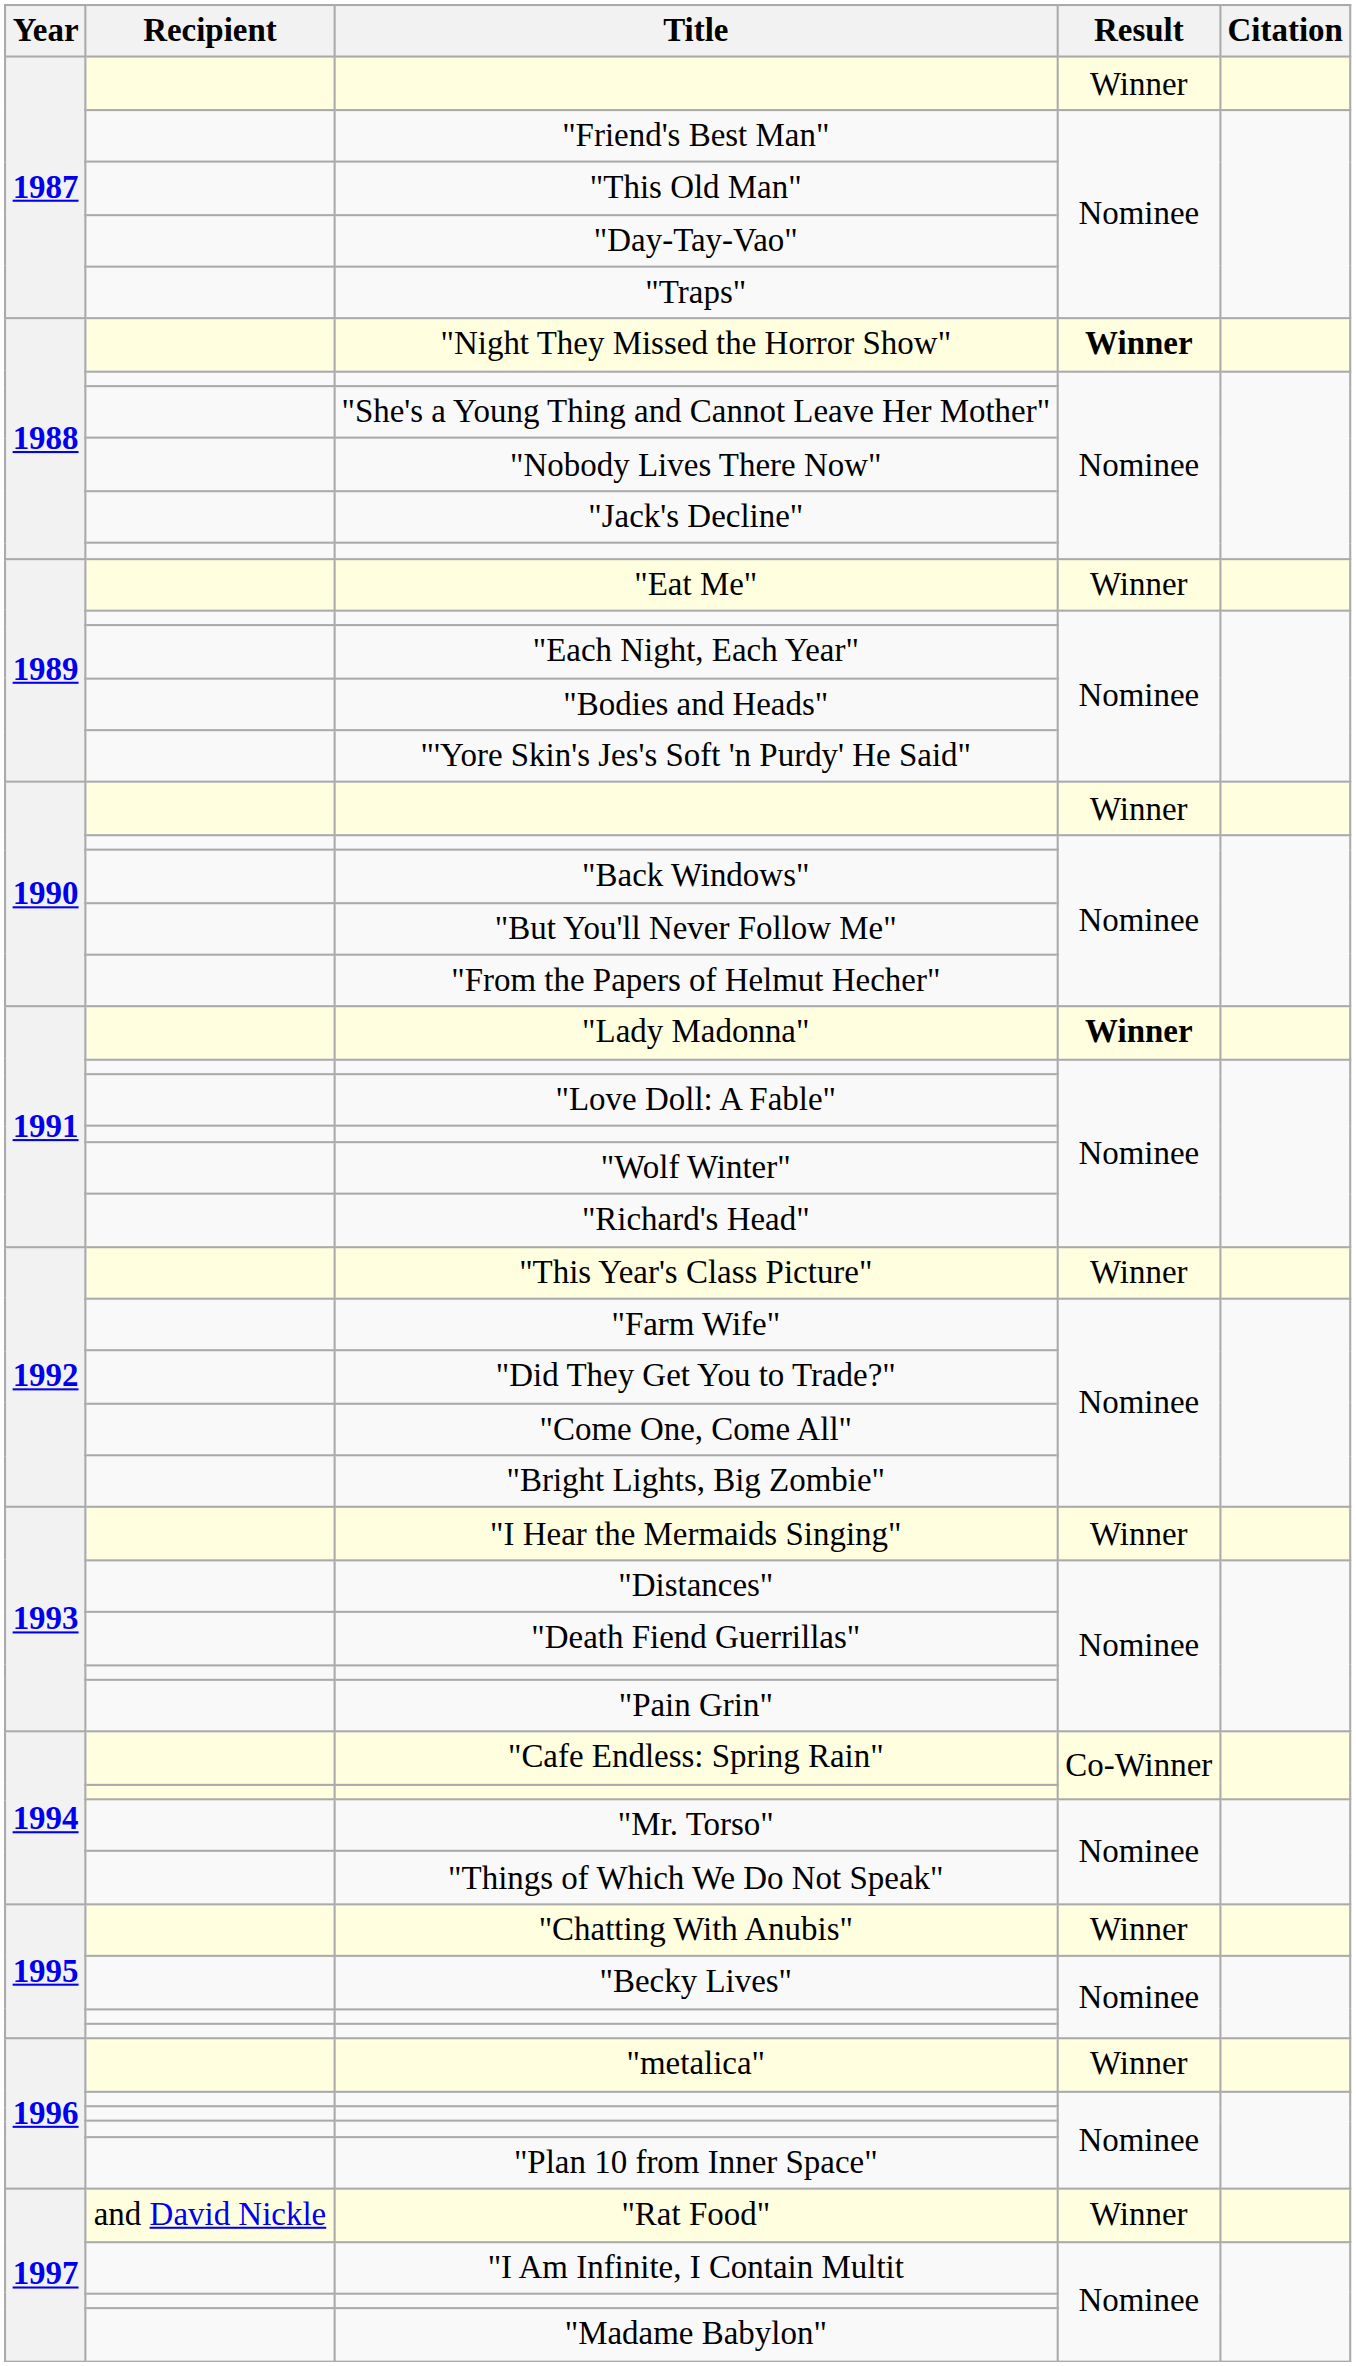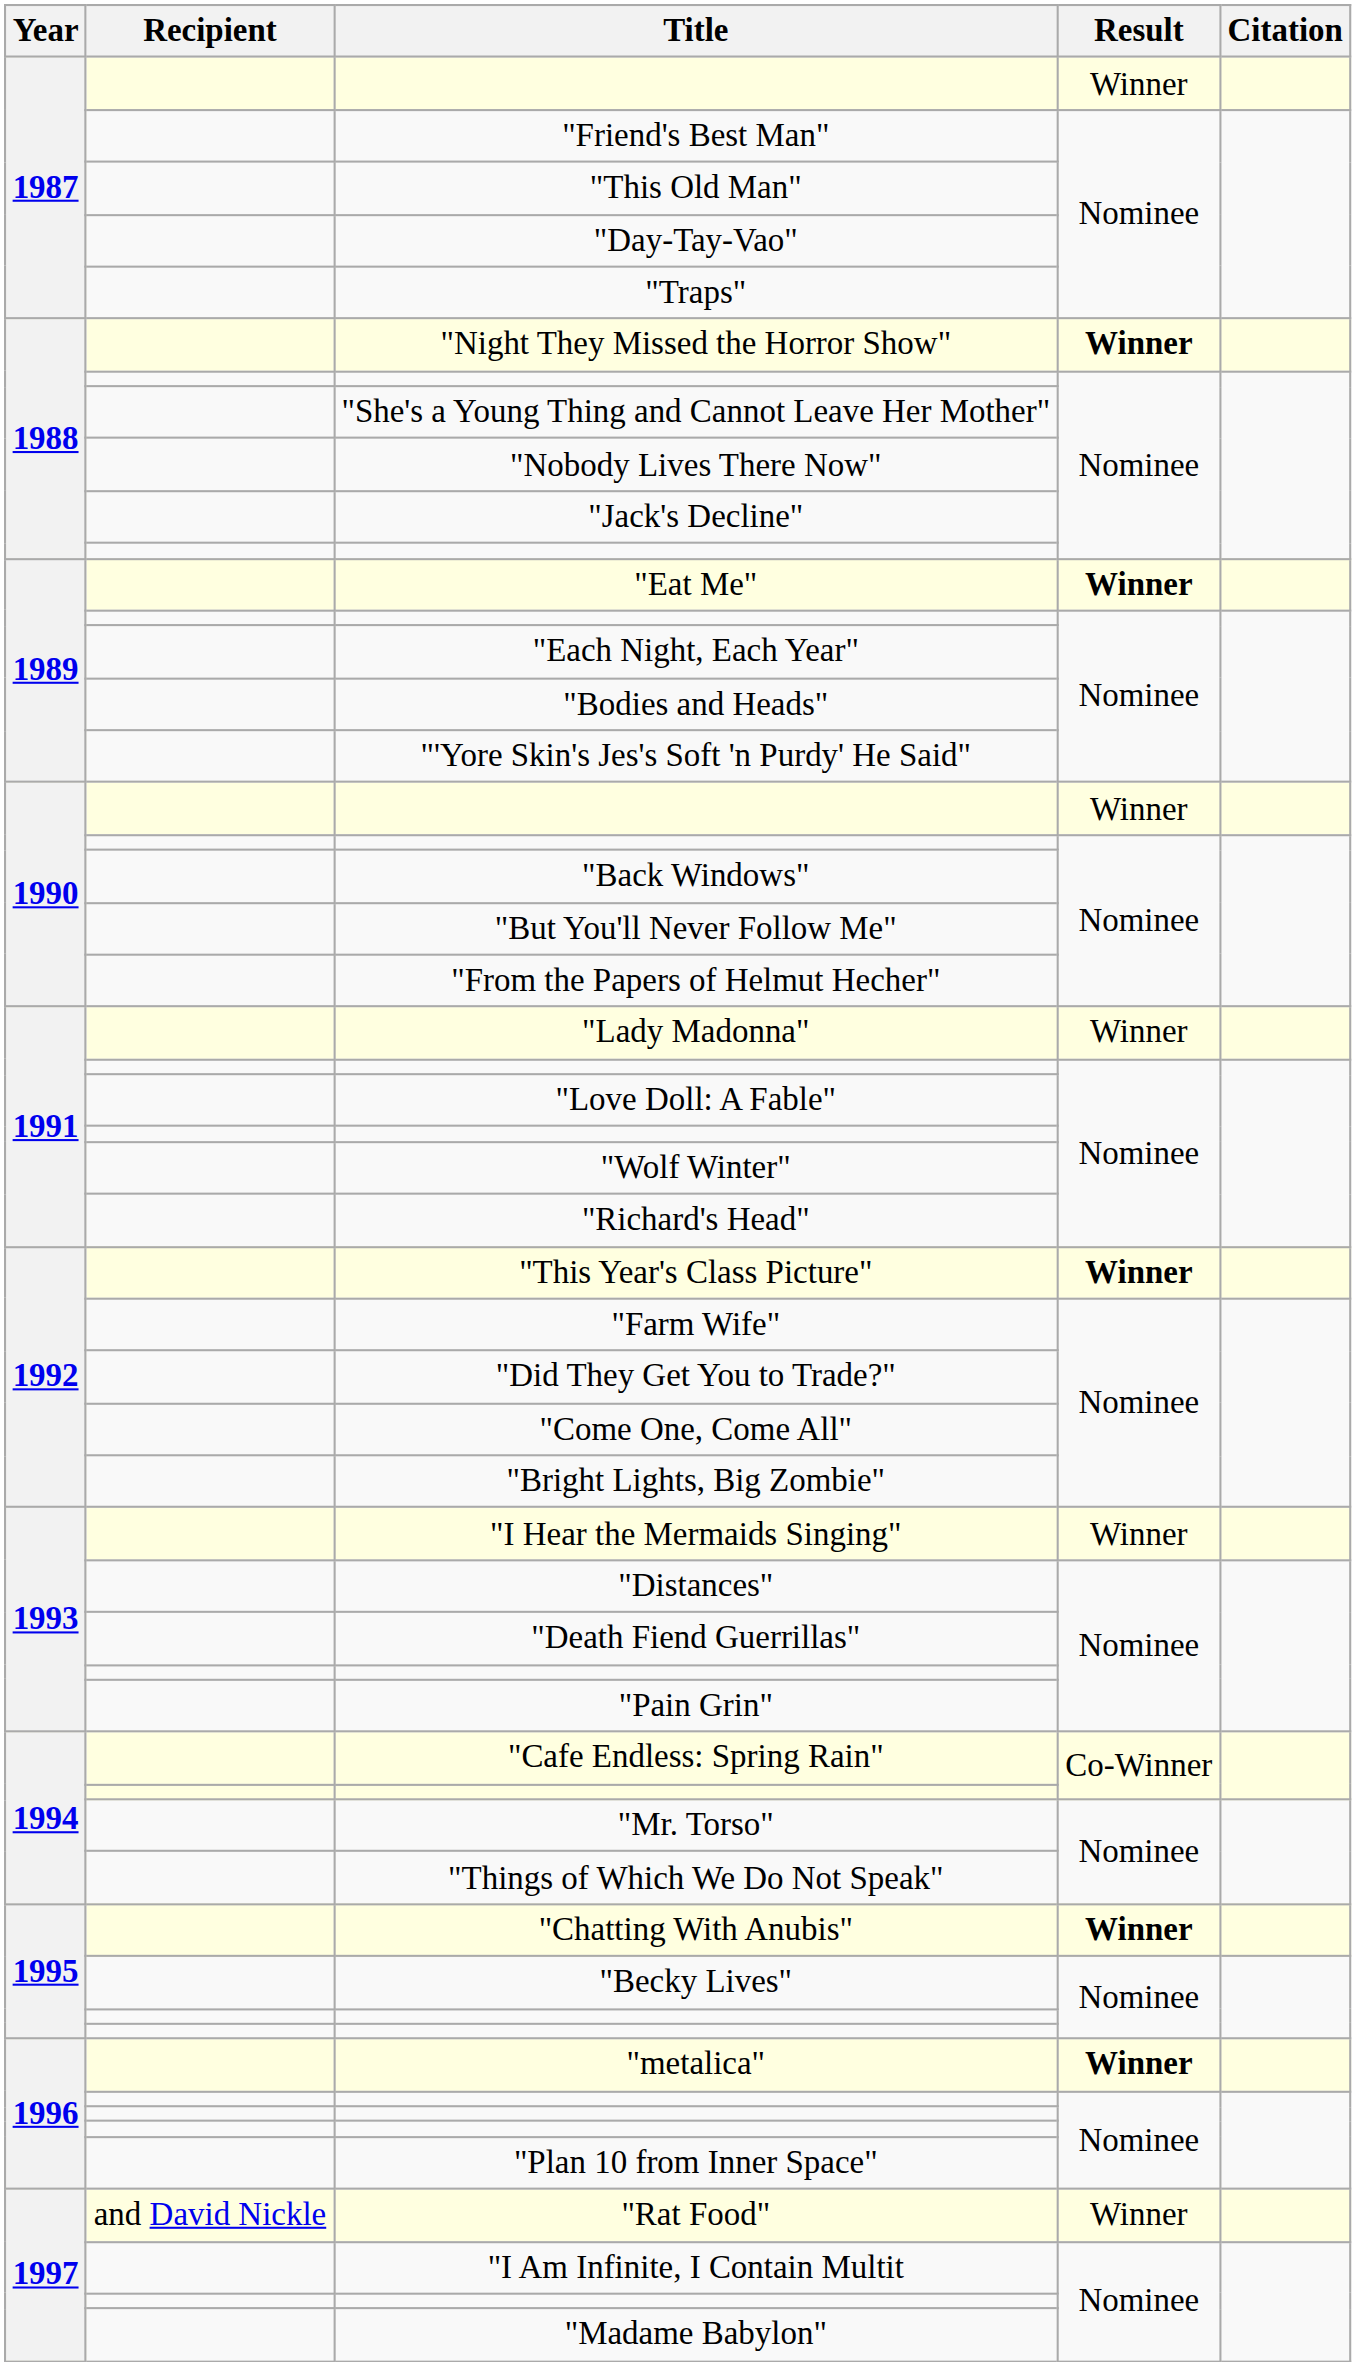(1139, 583) normal -> (1139, 583) bold
(1139, 1032) bold -> (1139, 1032) normal
(1139, 1271) normal -> (1139, 1271) bold
(1139, 1929) normal -> (1139, 1929) bold
(1139, 2064) normal -> (1139, 2064) bold
